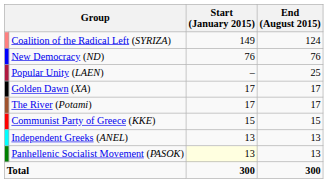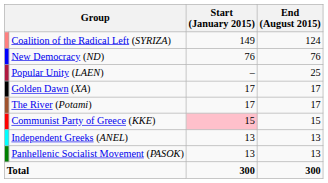(250, 121) no background -> (250, 121) pink background
(250, 154) lightyellow background -> (250, 154) no background
